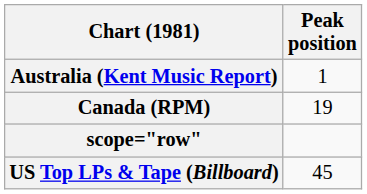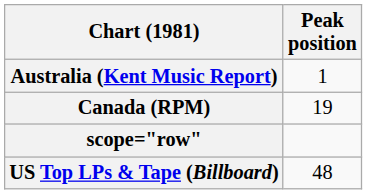(322, 172) 45 -> (322, 172) 48
